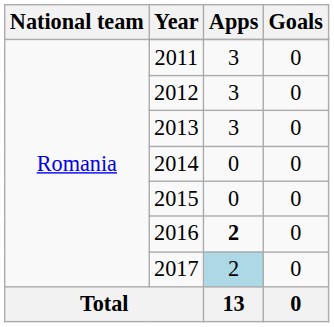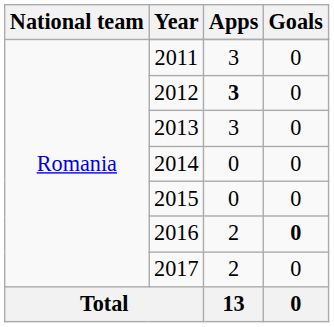(234, 92) normal -> (234, 92) bold
(234, 233) bold -> (234, 233) normal
(296, 233) normal -> (296, 233) bold
(234, 269) lightblue background -> (234, 269) no background
